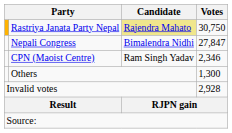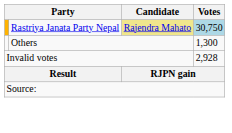(212, 27) no background -> (209, 27) lightblue background
- row: (43, 43)
- row: (53, 58)
